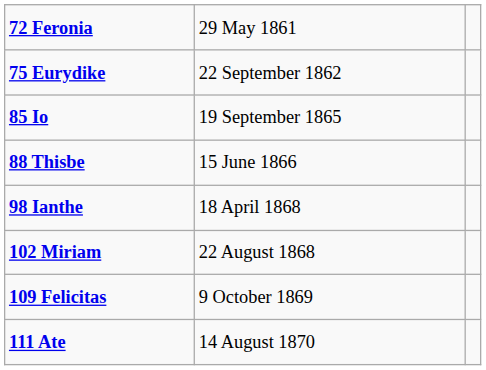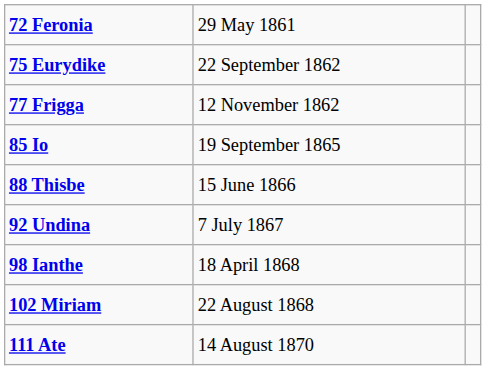+ row: (46, 104)
+ row: (50, 224)
- row: (58, 297)
